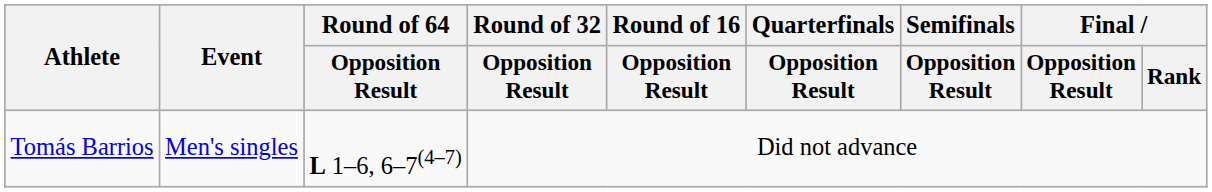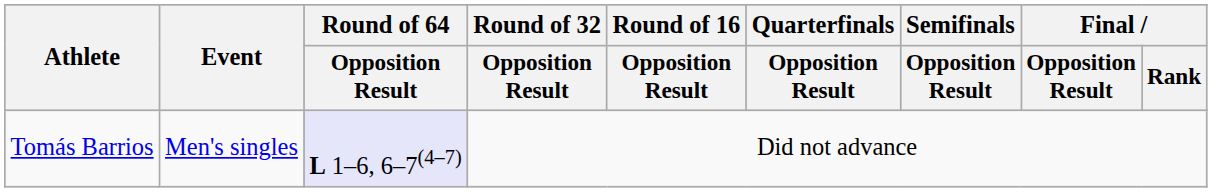(386, 162) no background -> (386, 162) lavender background
